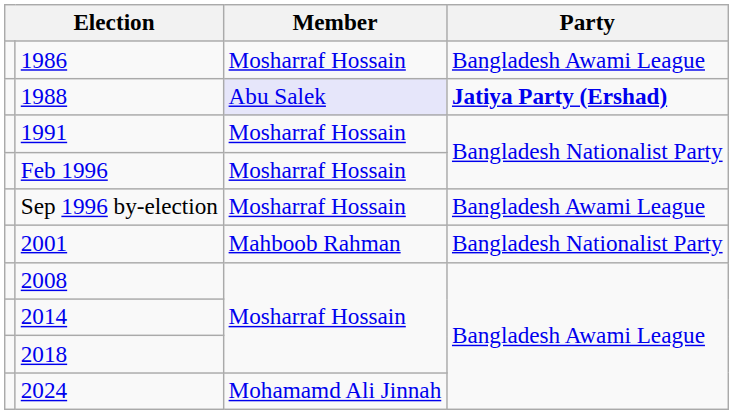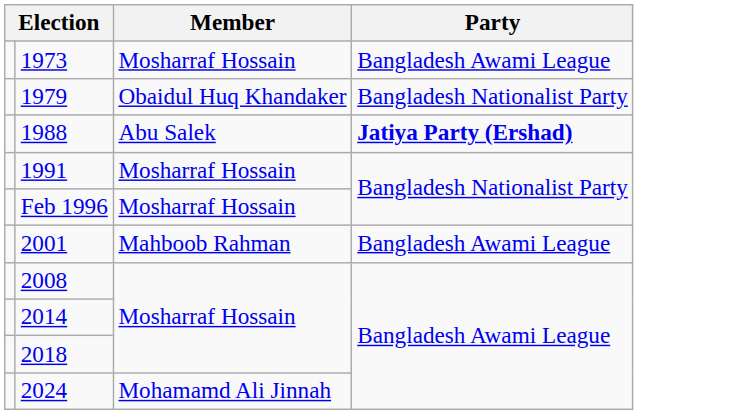+ row: (44, 59)
+ row: (44, 96)
- row: (44, 59)
(277, 96) lavender background -> (167, 133) no background
- row: (119, 206)
(587, 243) Bangladesh Nationalist Party -> (484, 243) Bangladesh Awami League
